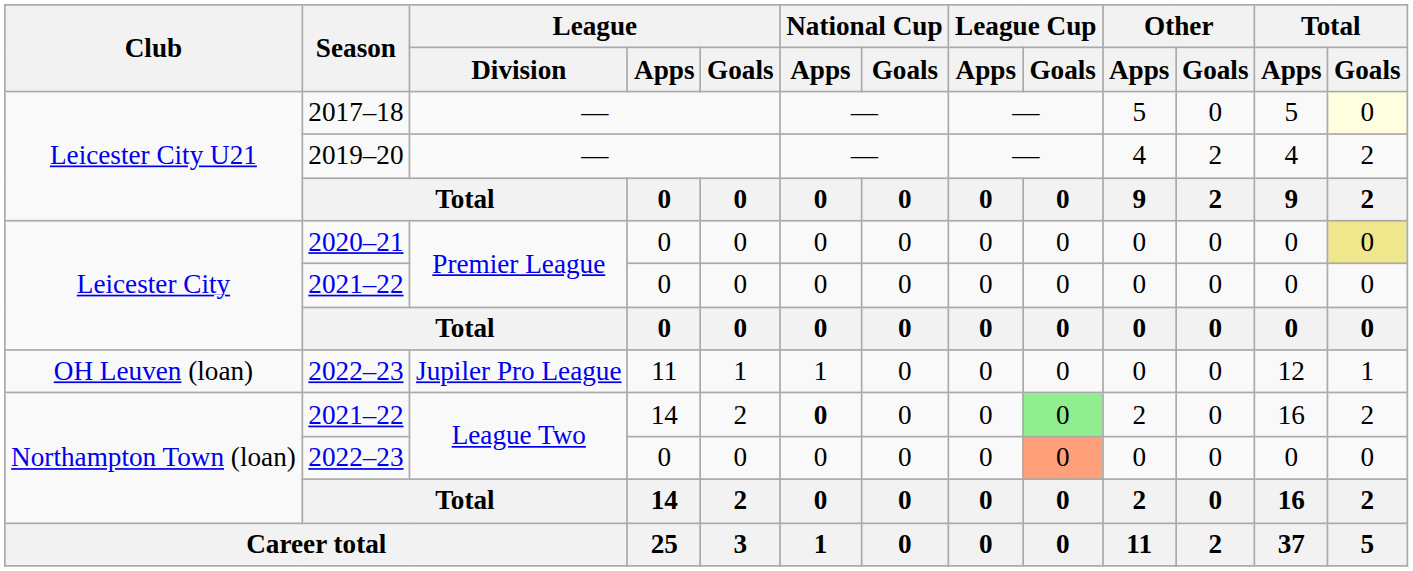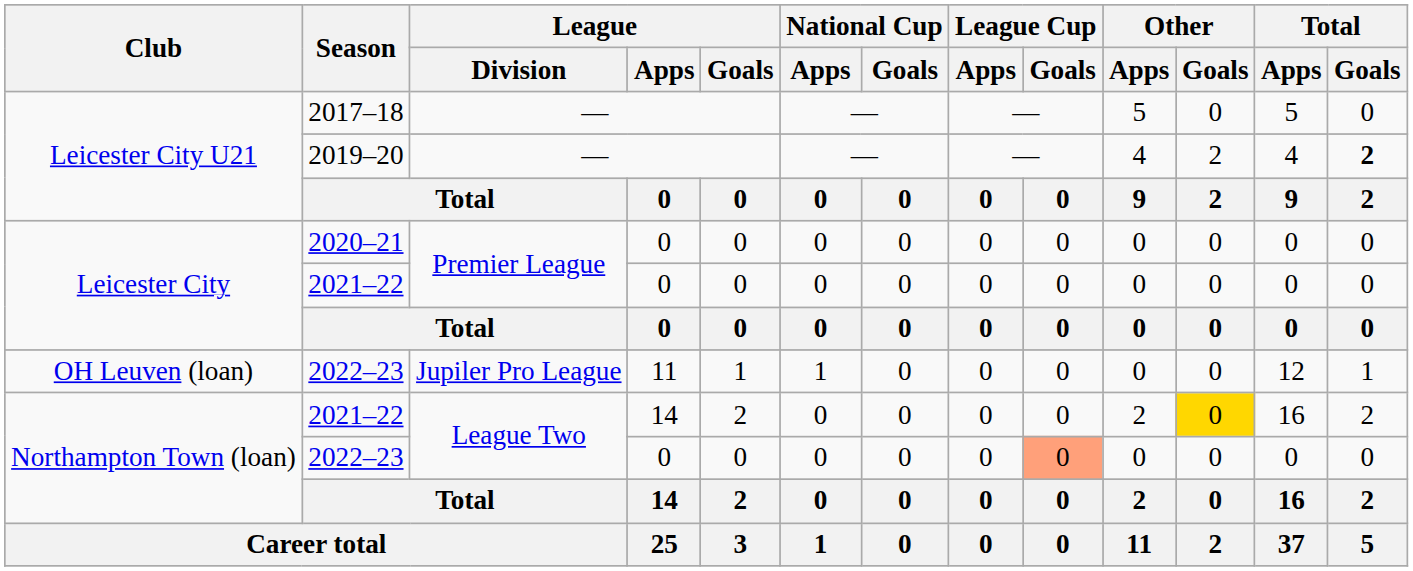(1367, 112) lightyellow background -> (1367, 112) no background
(1367, 155) normal -> (1367, 155) bold
(1367, 241) khaki background -> (1367, 241) no background
(820, 414) bold -> (820, 414) normal
(1063, 414) lightgreen background -> (1063, 414) no background
(1215, 414) no background -> (1215, 414) gold background
